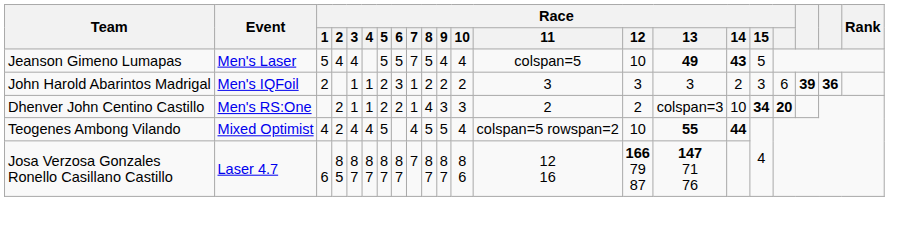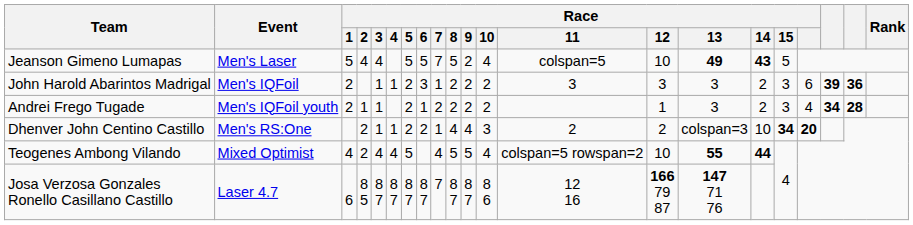(444, 61) 4 -> (468, 61) 2
+ row: (76, 107)
(444, 107) 3 -> (468, 130) 4
